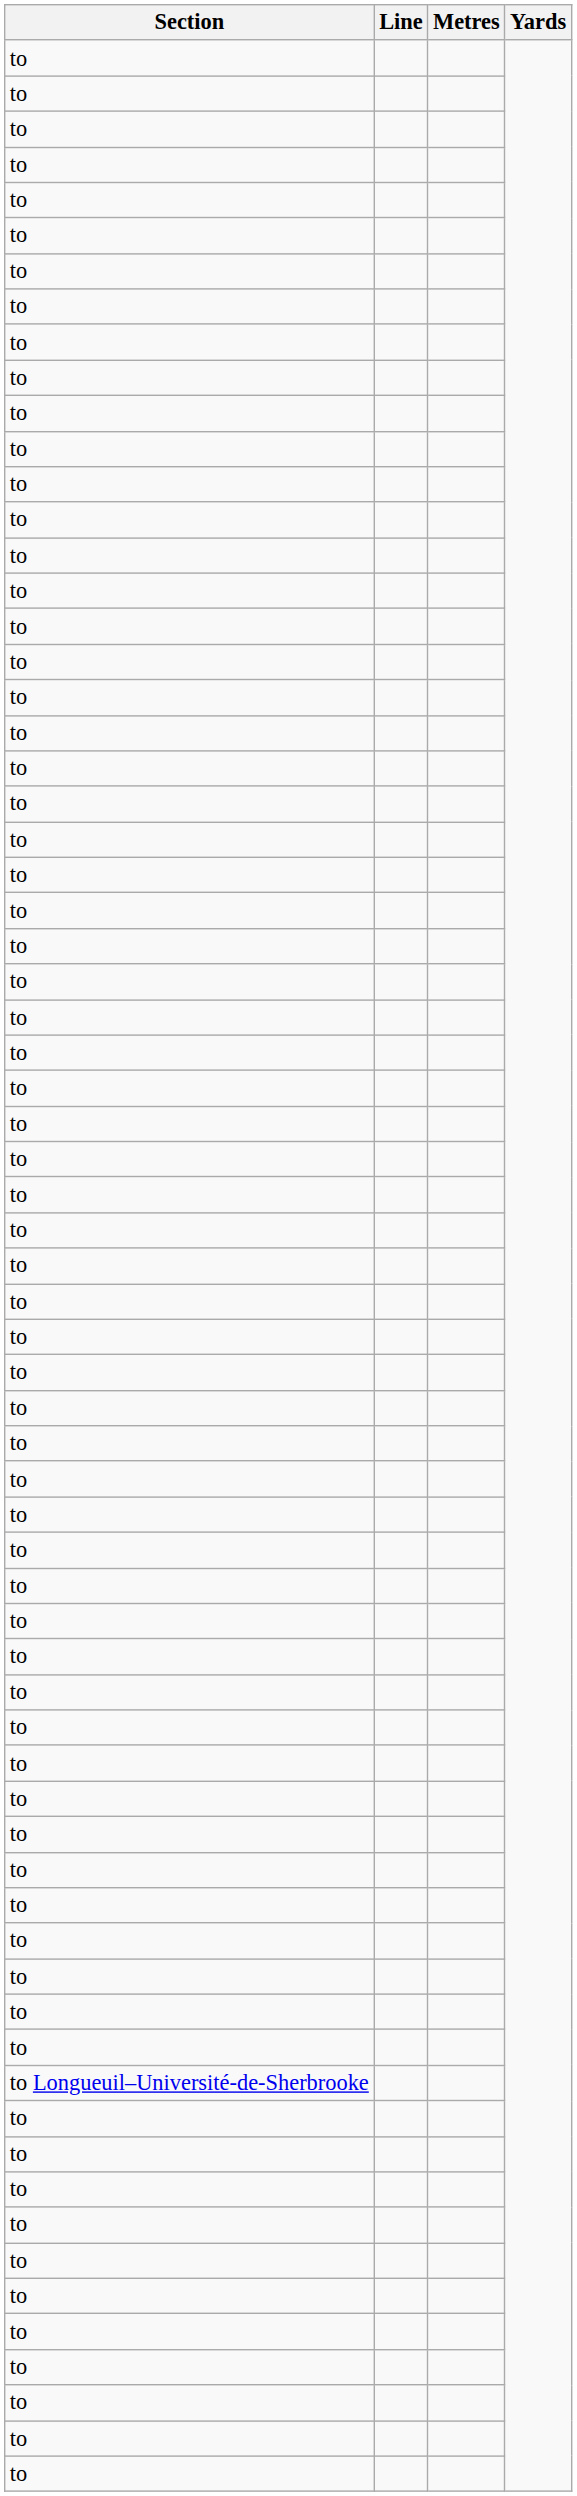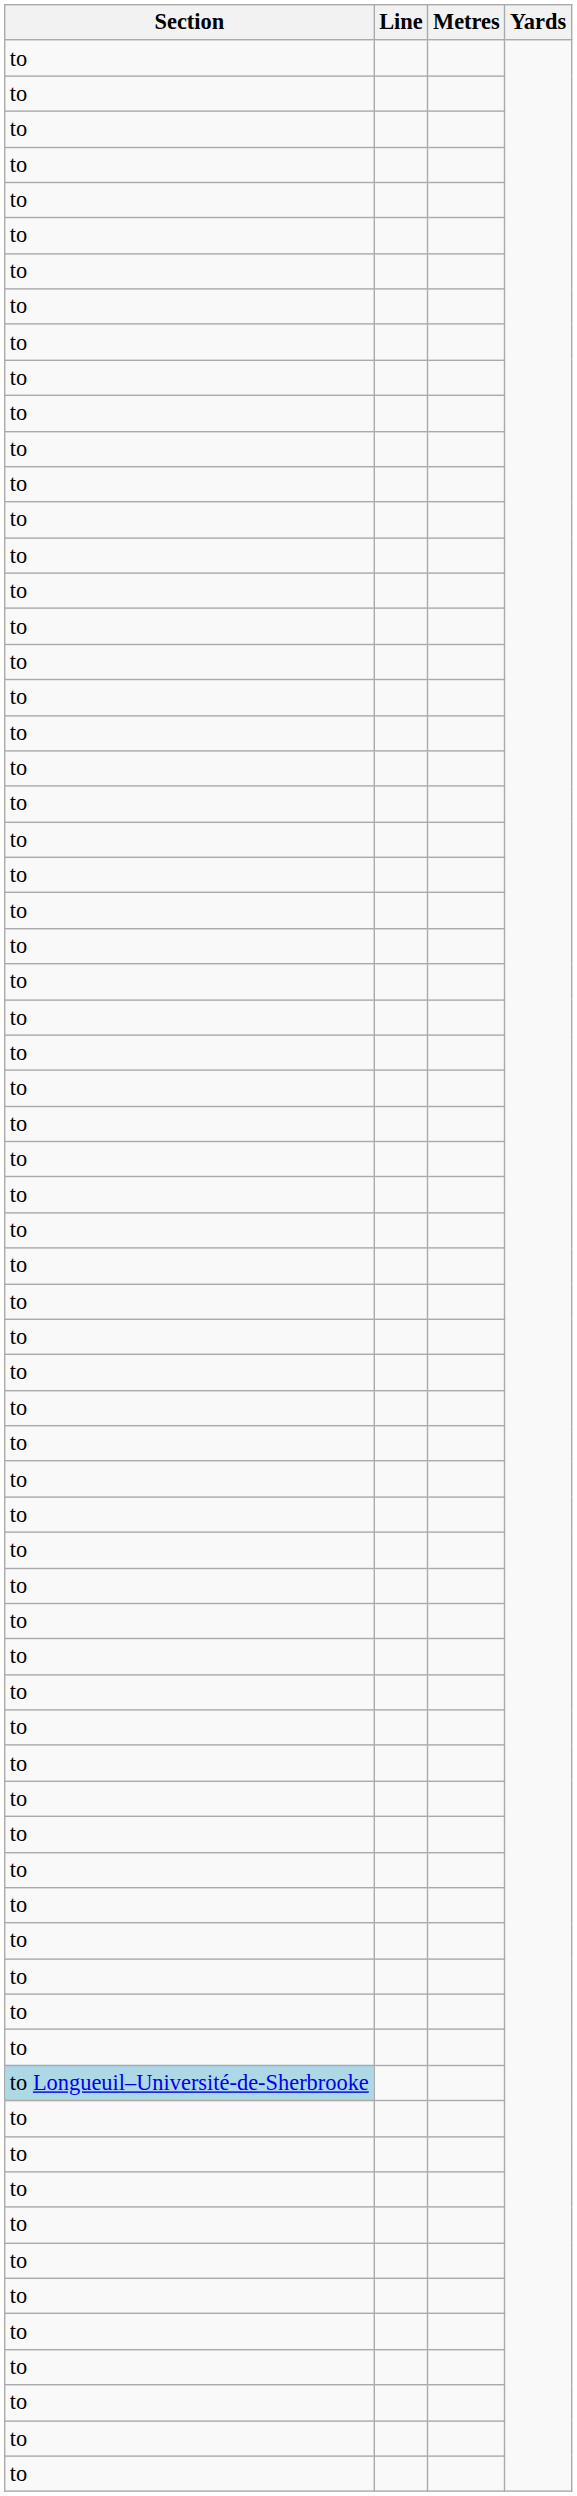(189, 2082) no background -> (189, 2082) lightblue background
